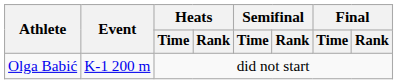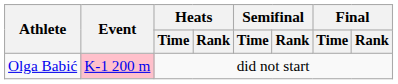(117, 66) no background -> (117, 66) pink background
